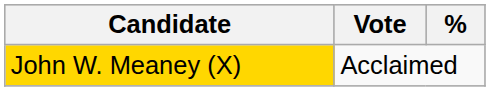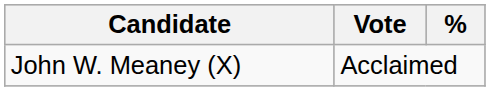(126, 65) gold background -> (126, 65) no background
